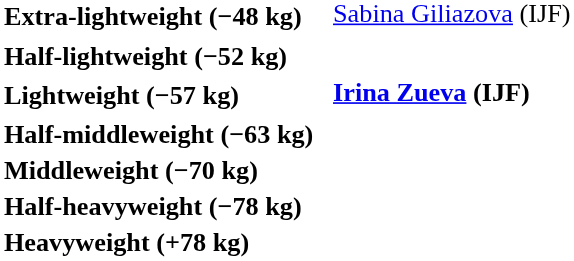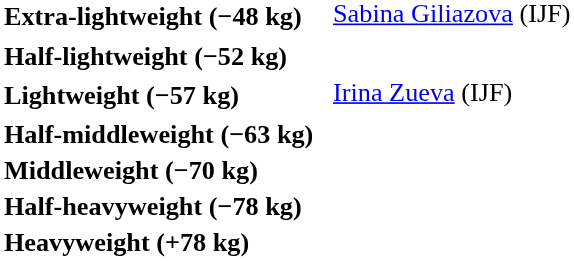(431, 92) bold -> (423, 92) normal
